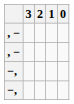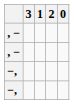columns swapped: (40, 14) <-> (52, 14)
